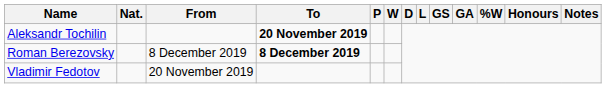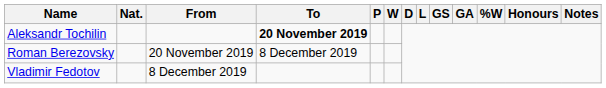(198, 53) 8 December 2019 -> (201, 53) 20 November 2019
(309, 53) bold -> (308, 53) normal
(201, 72) 20 November 2019 -> (198, 72) 8 December 2019
